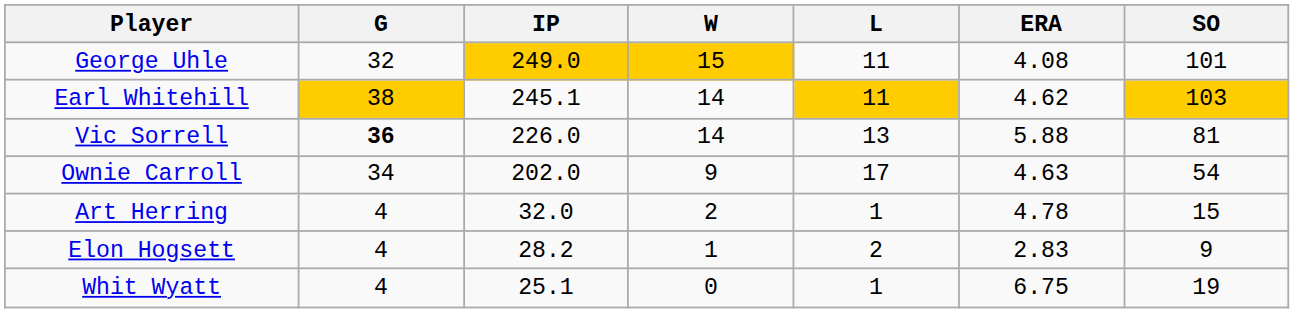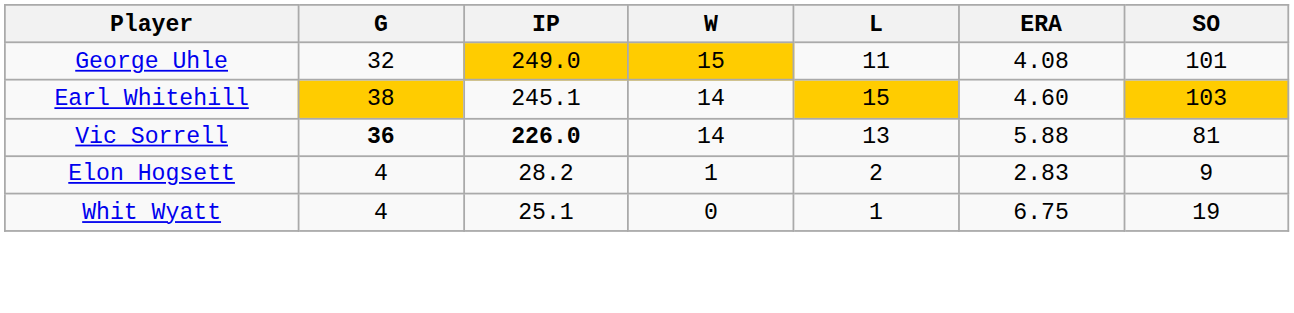(876, 99) 11 -> (876, 99) 15
(1041, 99) 4.62 -> (1041, 99) 4.60
(546, 137) normal -> (546, 137) bold
- row: (152, 175)
- row: (152, 212)
